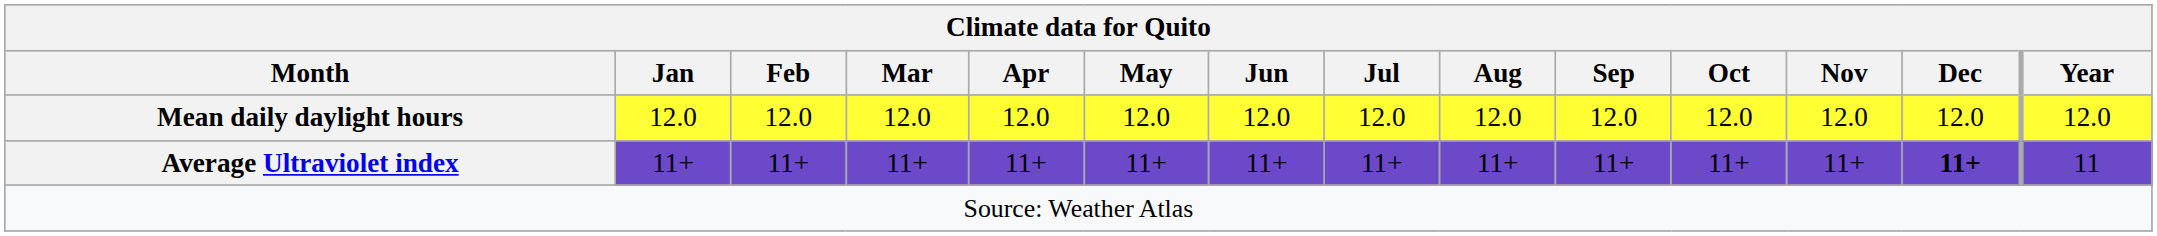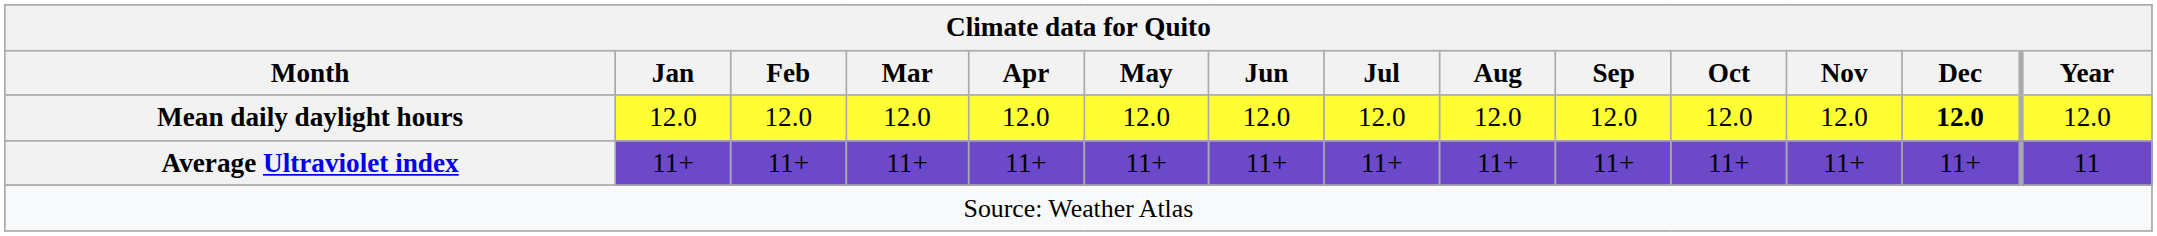(1960, 118) normal -> (1960, 118) bold
(1960, 163) bold -> (1960, 163) normal
